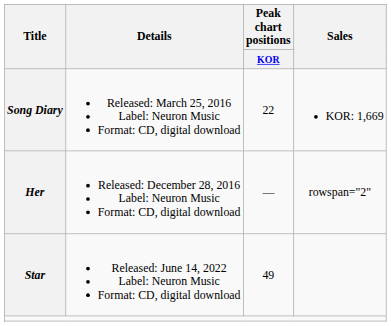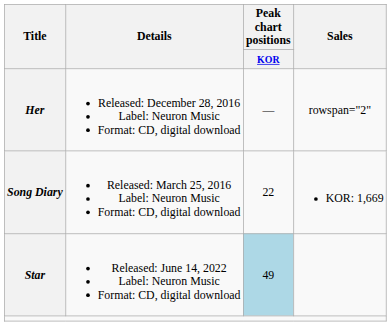rows swapped: (35, 109) <-> (35, 192)
(268, 274) no background -> (268, 274) lightblue background
